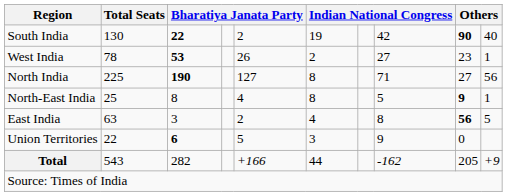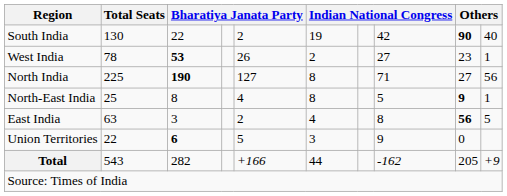(178, 35) bold -> (178, 35) normal
